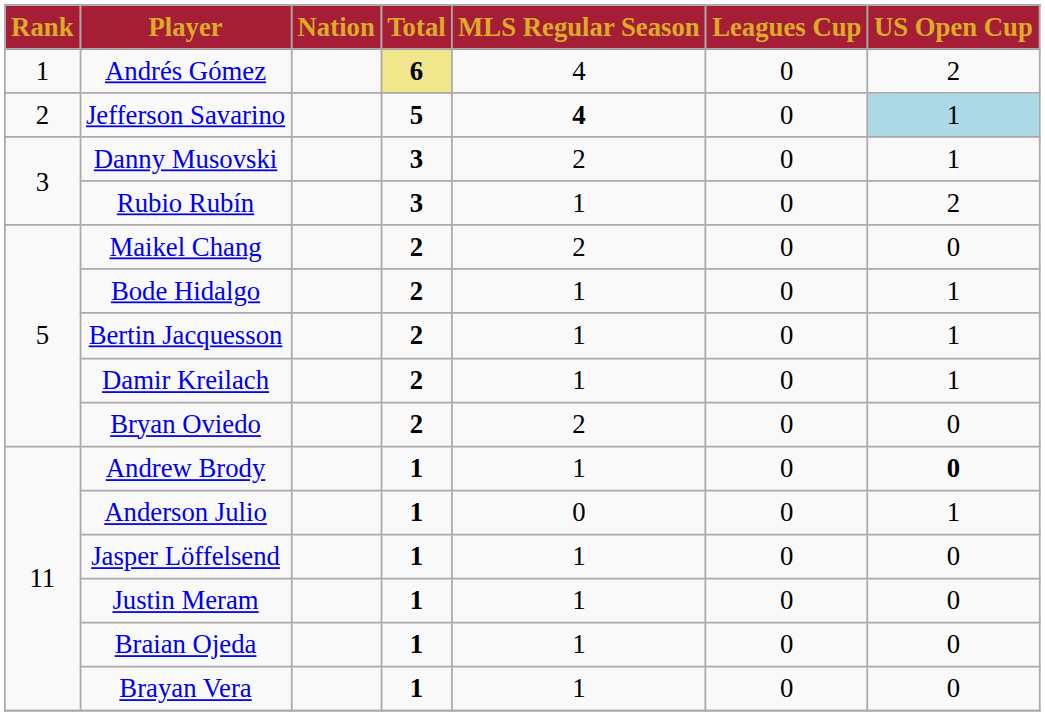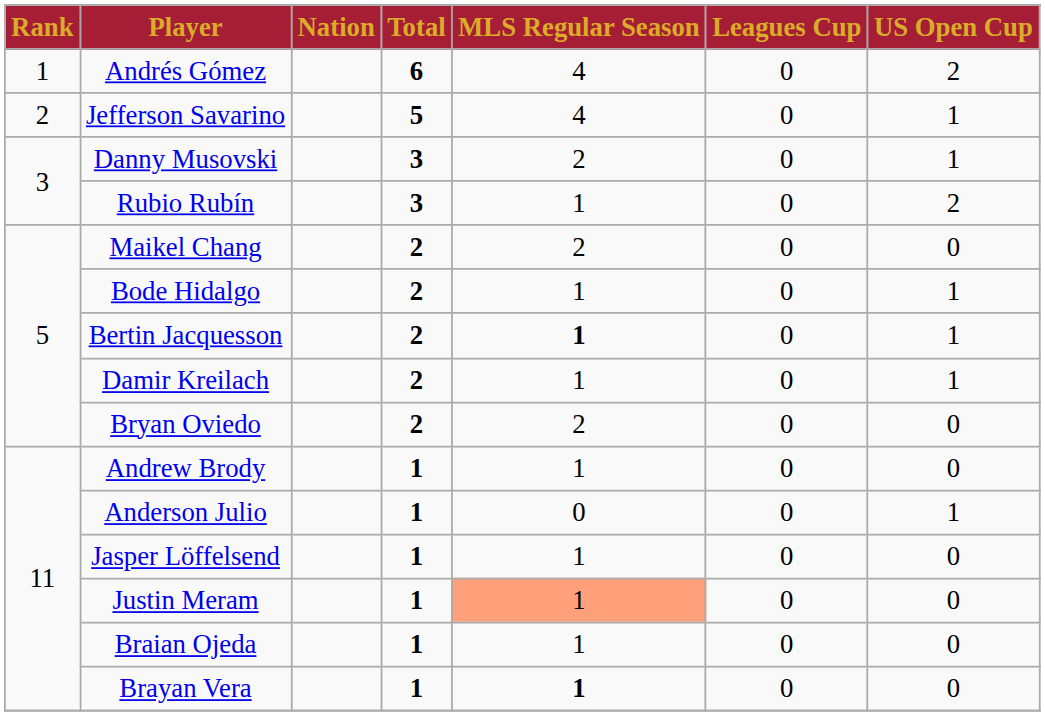(416, 70) khaki background -> (416, 70) no background
(579, 114) bold -> (579, 114) normal
(953, 114) lightblue background -> (953, 114) no background
(579, 335) normal -> (579, 335) bold
(953, 467) bold -> (953, 467) normal
(579, 600) no background -> (579, 600) lightsalmon background
(579, 688) normal -> (579, 688) bold
